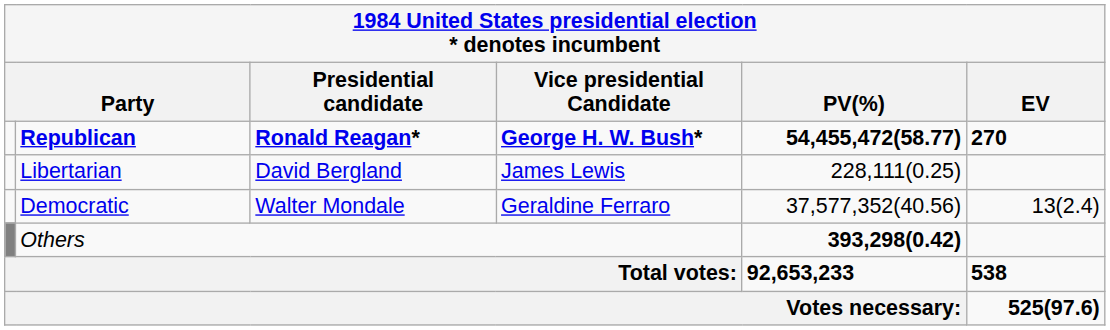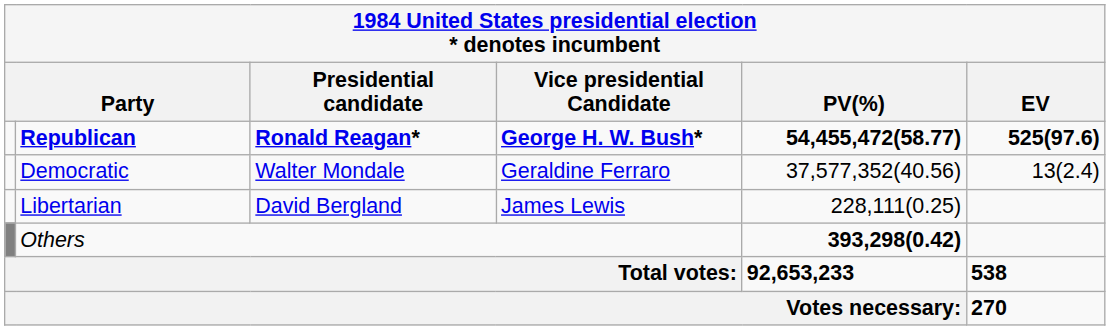(989, 137) 270 -> (1054, 137) 525(97.6)
rows swapped: (75, 205) <-> (71, 171)
(1054, 307) 525(97.6) -> (989, 307) 270
